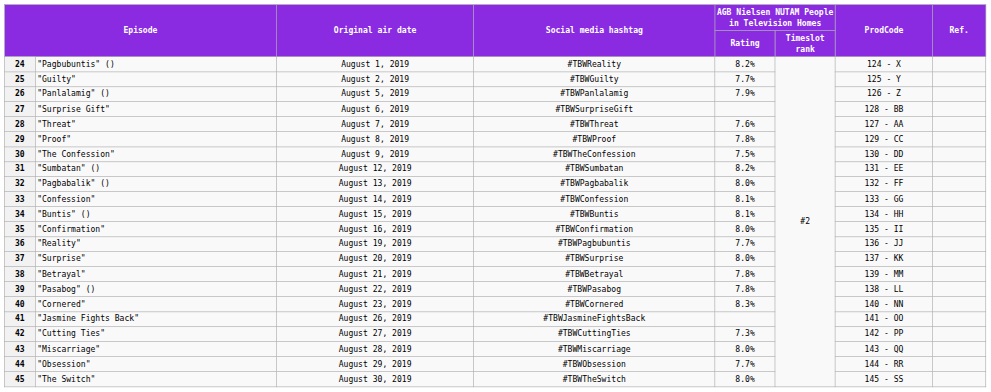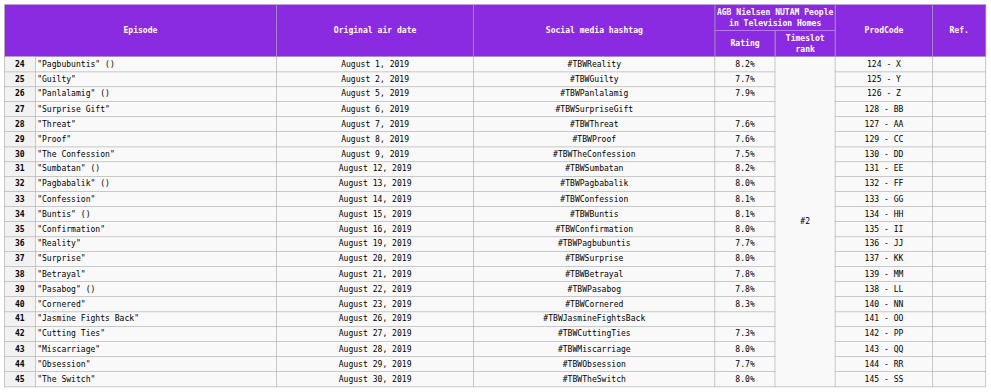(745, 139) 7.8% -> (745, 139) 7.6%
